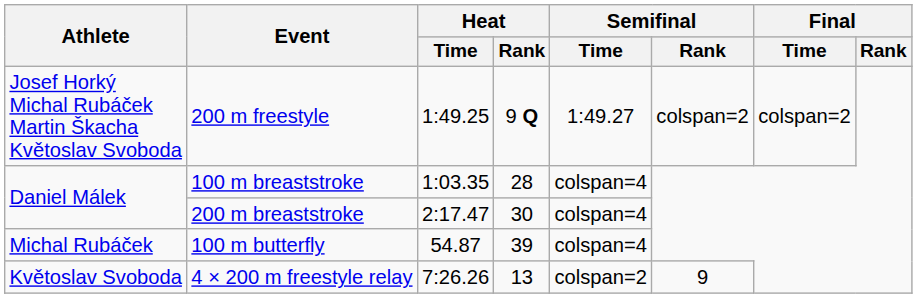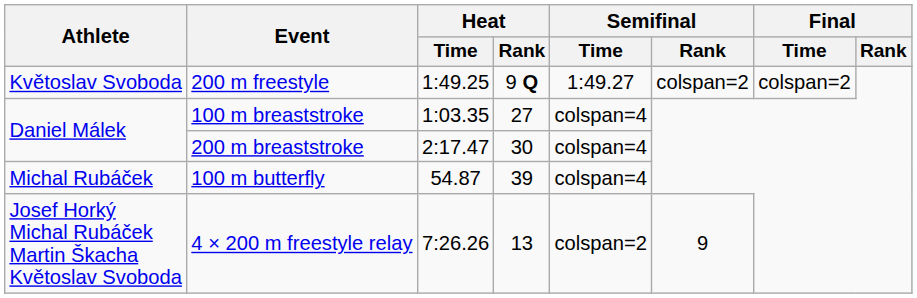(96, 117) Josef Horký Michal Rubáček Martin Škacha Květoslav Svoboda -> (96, 83) Květoslav Svoboda
(522, 182) 28 -> (522, 115) 27
(96, 278) Květoslav Svoboda -> (96, 244) Josef Horký Michal Rubáček Martin Škacha Květoslav Svoboda
